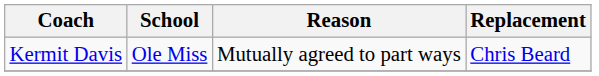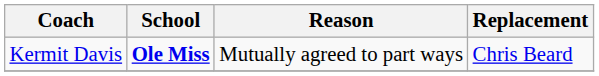(170, 53) normal -> (171, 53) bold
